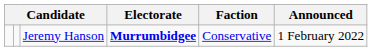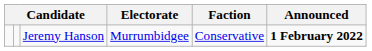(153, 35) bold -> (149, 35) normal
(321, 35) normal -> (316, 35) bold
